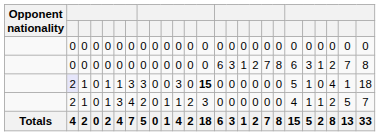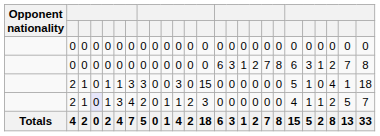(73, 83) lavender background -> (73, 83) no background
(205, 83) bold -> (205, 83) normal
(96, 102) no background -> (96, 102) lavender background
